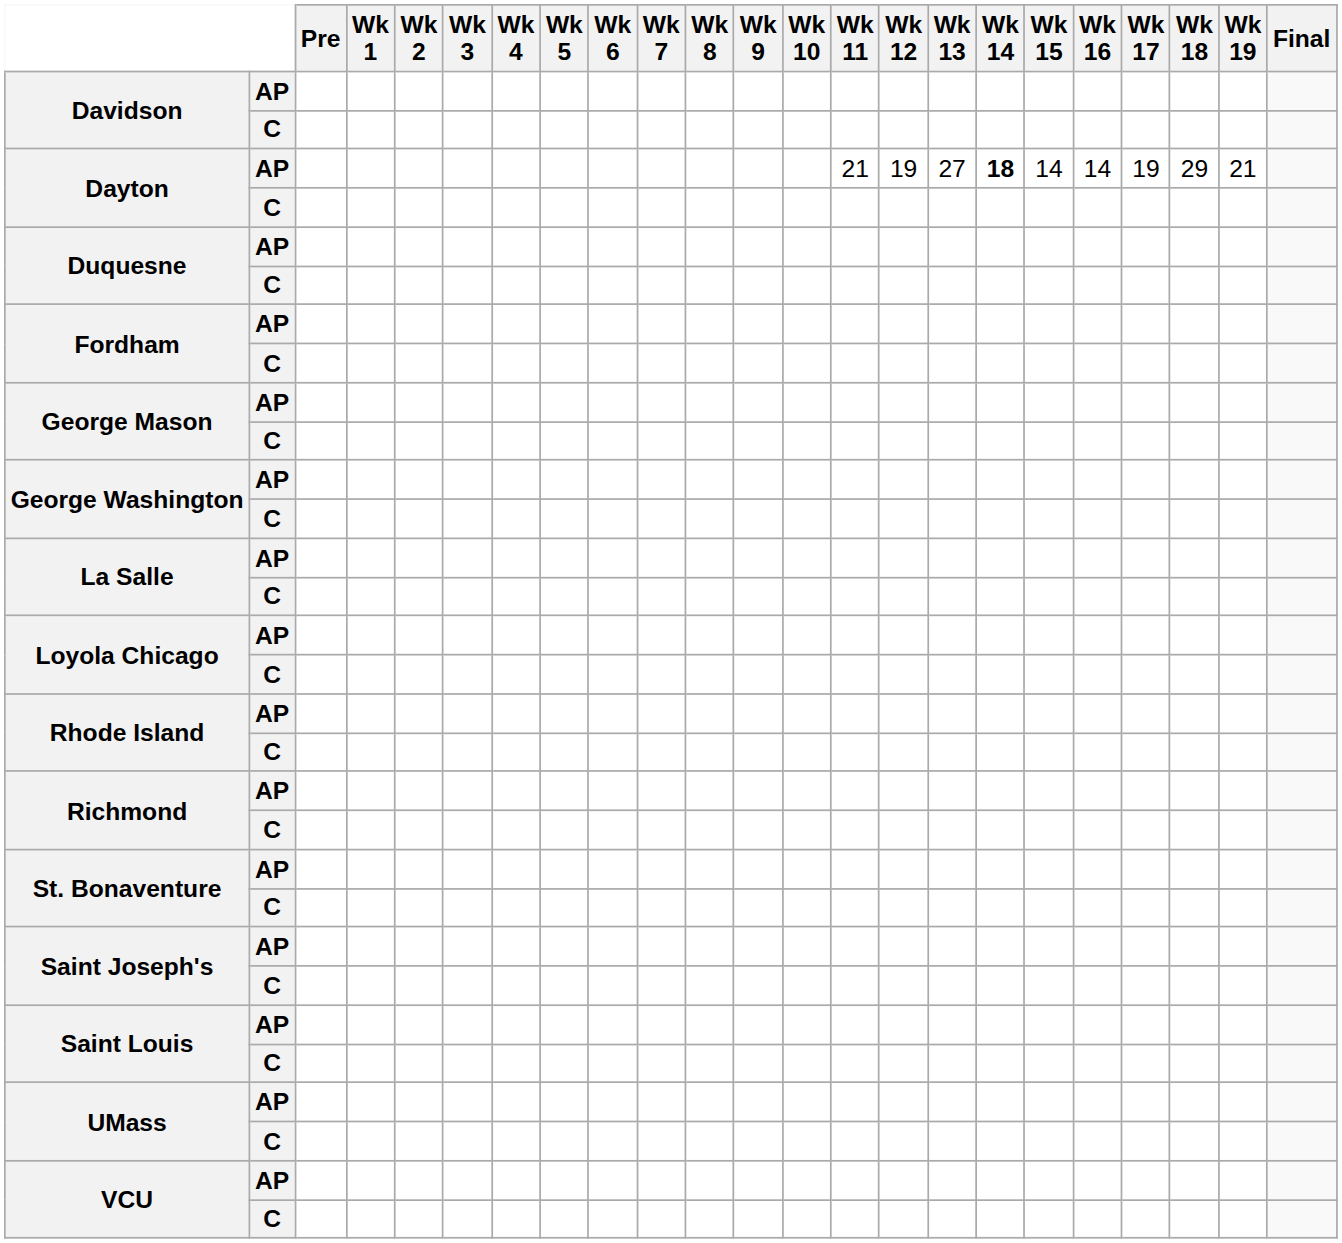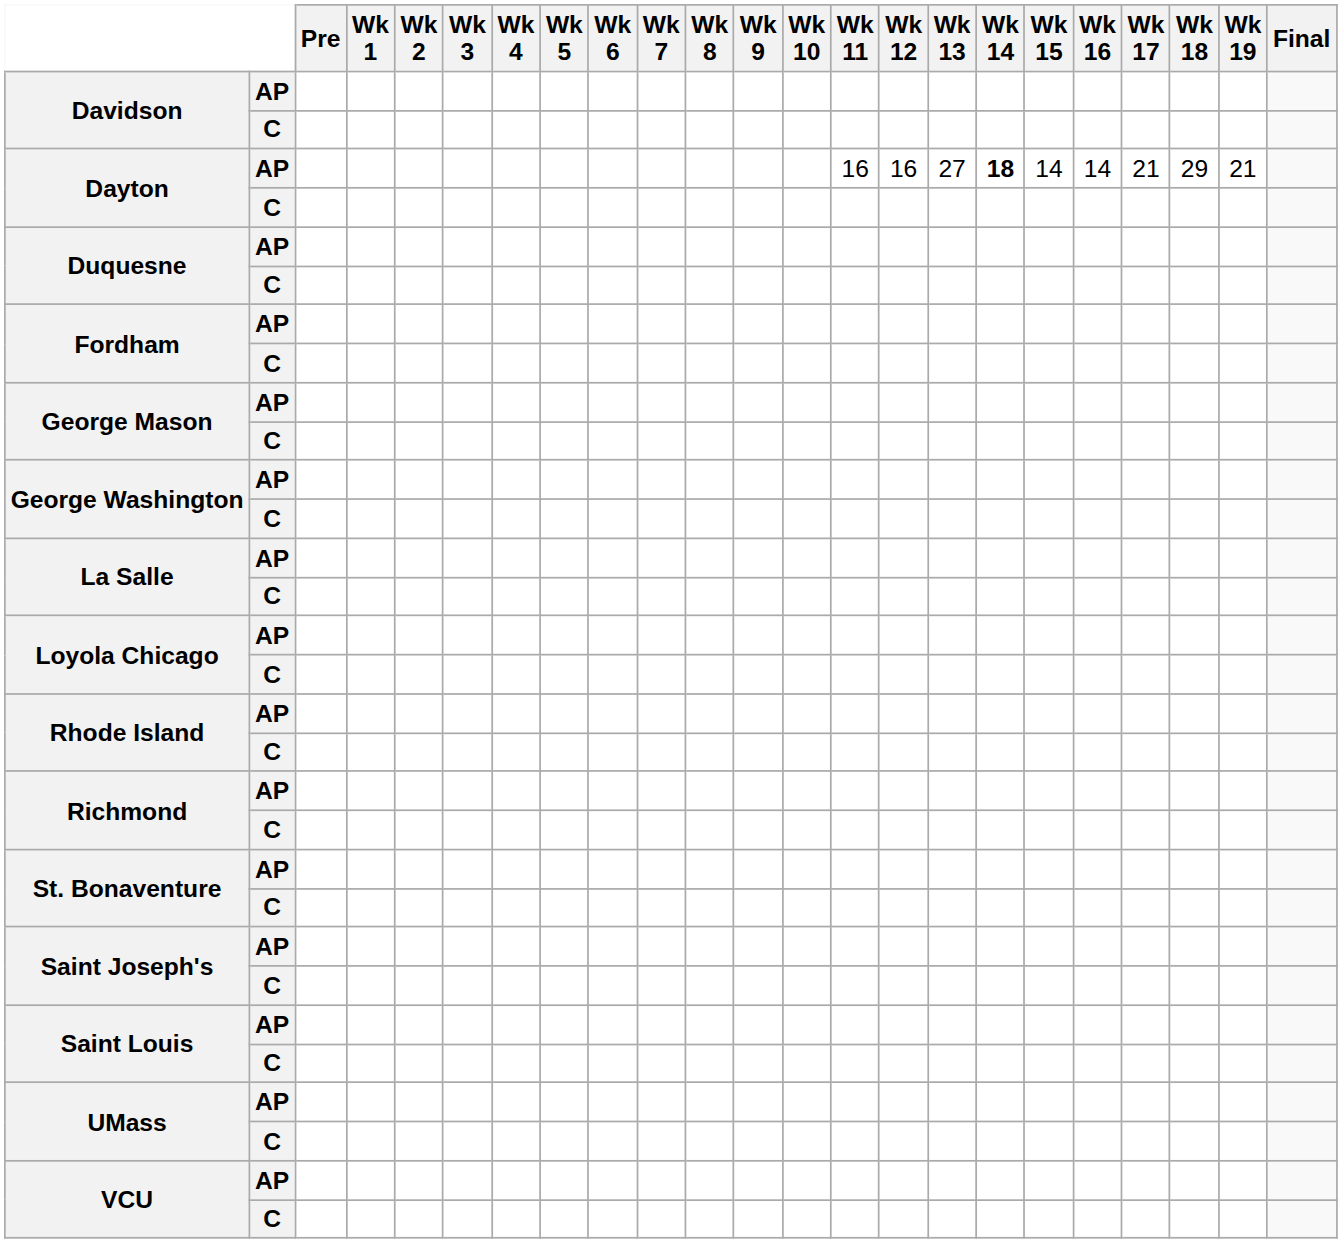(855, 169) 21 -> (855, 169) 16
(904, 169) 19 -> (904, 169) 16
(1146, 169) 19 -> (1146, 169) 21
